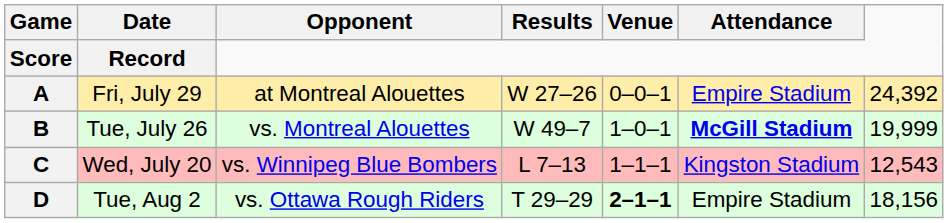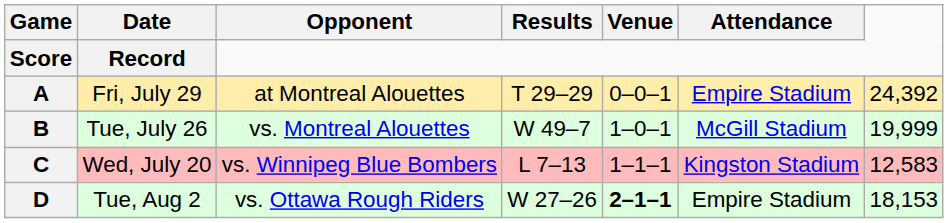(552, 93) W 27–26 -> (552, 93) T 29–29
(771, 128) bold -> (771, 128) normal
(904, 164) 12,543 -> (904, 164) 12,583
(552, 199) T 29–29 -> (552, 199) W 27–26
(904, 199) 18,156 -> (904, 199) 18,153
